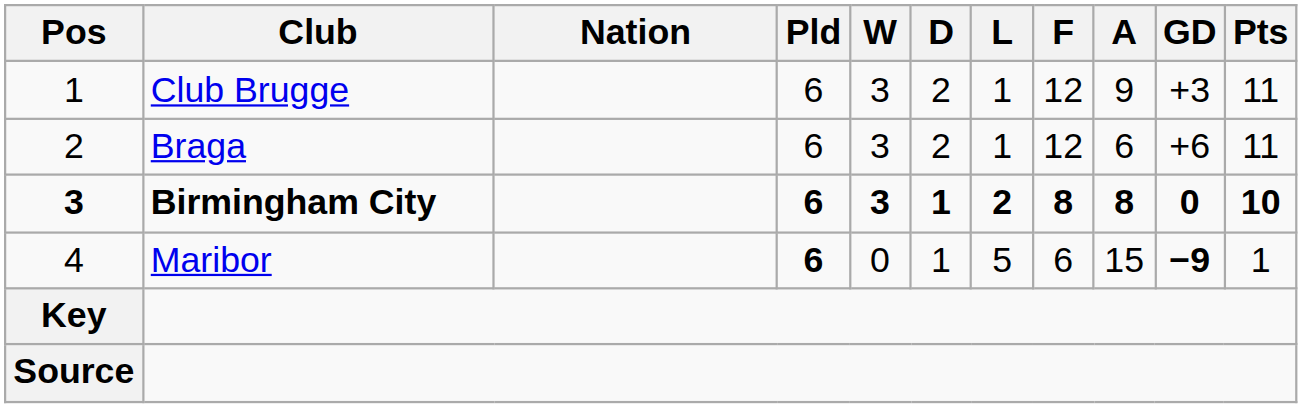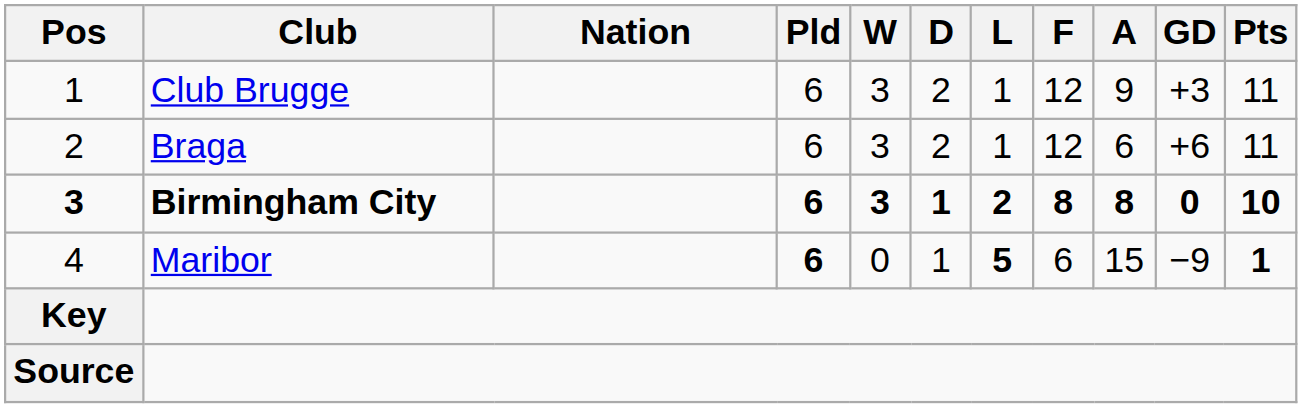(1002, 259) normal -> (1002, 259) bold
(1190, 259) bold -> (1190, 259) normal
(1261, 259) normal -> (1261, 259) bold
